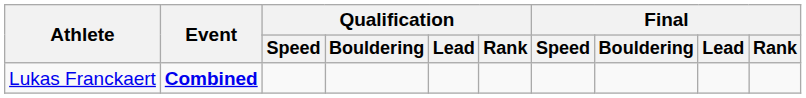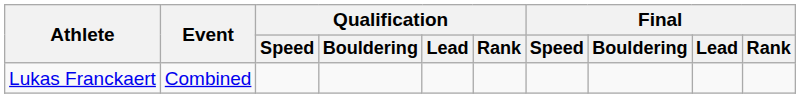(211, 78) bold -> (208, 78) normal
